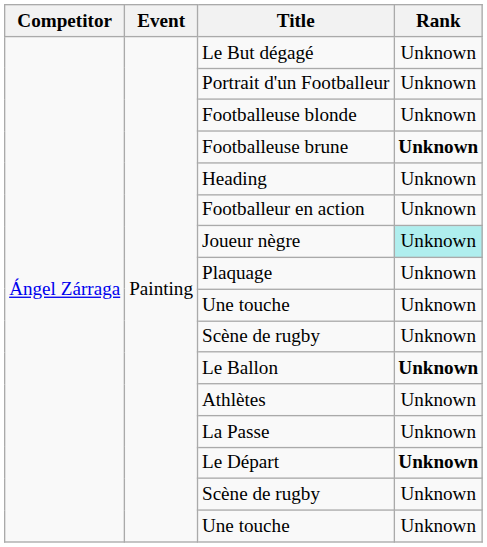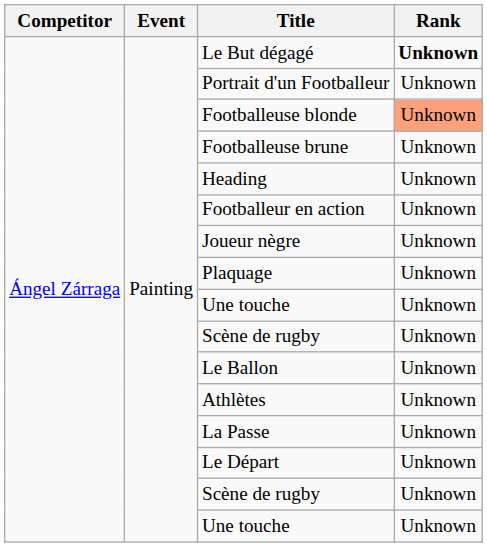(438, 52) normal -> (438, 52) bold
(438, 115) no background -> (438, 115) lightsalmon background
(438, 147) bold -> (438, 147) normal
(438, 241) paleturquoise background -> (438, 241) no background
(438, 368) bold -> (438, 368) normal
(438, 462) bold -> (438, 462) normal
